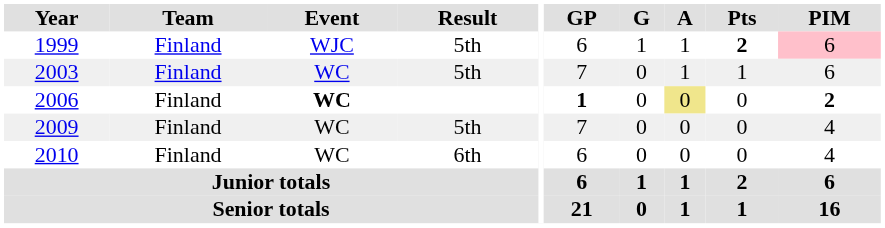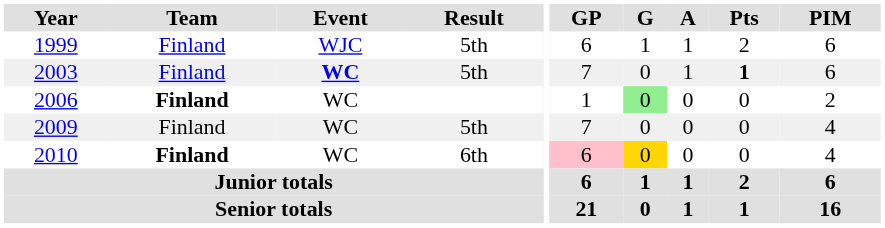(742, 44) bold -> (744, 44) normal
(829, 44) pink background -> (830, 44) no background
(332, 72) normal -> (340, 72) bold
(742, 72) normal -> (744, 72) bold
(188, 99) normal -> (192, 99) bold
(332, 99) bold -> (340, 99) normal
(582, 99) bold -> (586, 99) normal
(642, 99) no background -> (645, 99) lightgreen background
(685, 99) khaki background -> (688, 99) no background
(829, 99) bold -> (830, 99) normal
(188, 154) normal -> (192, 154) bold
(582, 154) no background -> (586, 154) pink background
(642, 154) no background -> (645, 154) gold background
